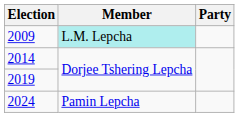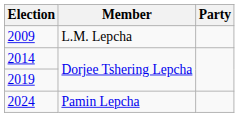(97, 36) paleturquoise background -> (97, 36) no background
